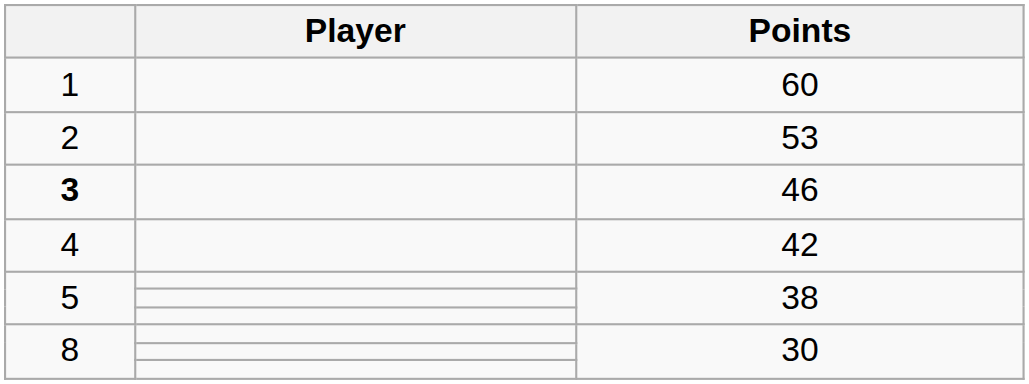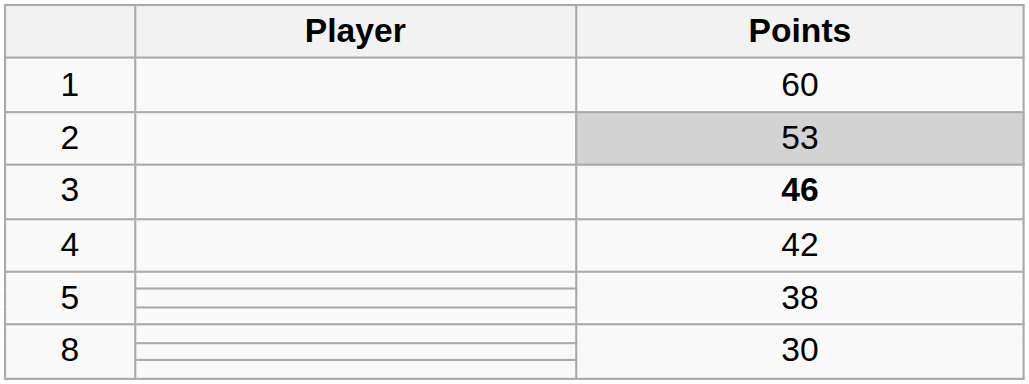(800, 137) no background -> (800, 137) lightgrey background
(70, 191) bold -> (70, 191) normal
(800, 191) normal -> (800, 191) bold
